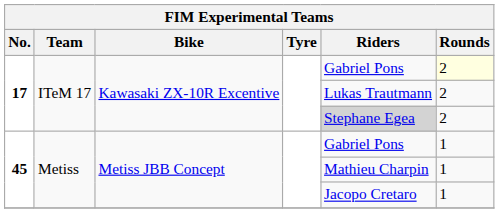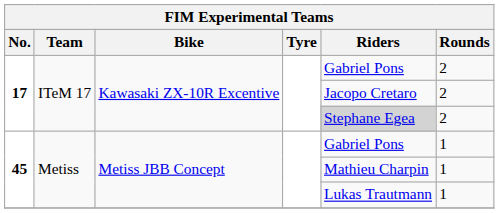(443, 67) lightyellow background -> (443, 67) no background
(378, 92) Lukas Trautmann -> (370, 92) Jacopo Cretaro
(370, 194) Jacopo Cretaro -> (378, 194) Lukas Trautmann
